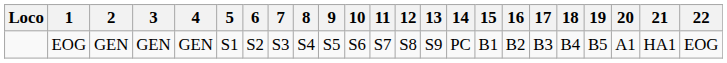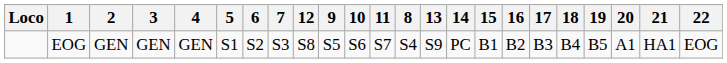columns swapped: (306, 17) <-> (408, 17)
